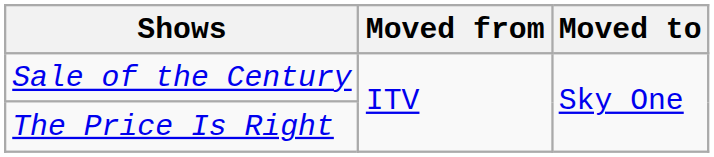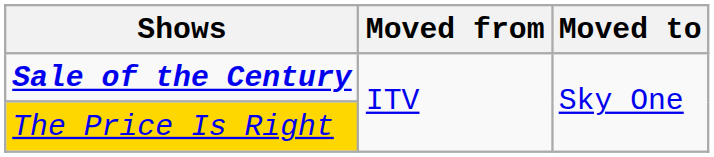(182, 78) normal -> (182, 78) bold
(173, 126) no background -> (173, 126) gold background
